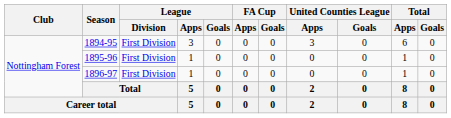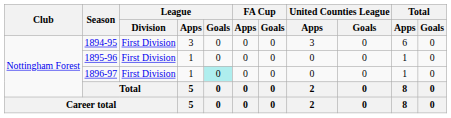(218, 74) no background -> (218, 74) paleturquoise background
